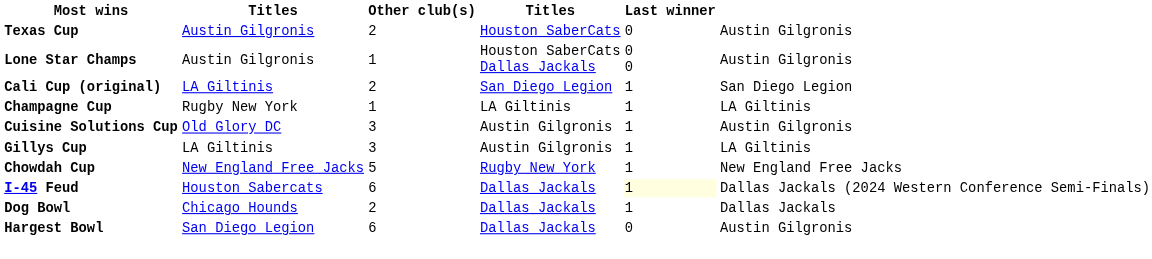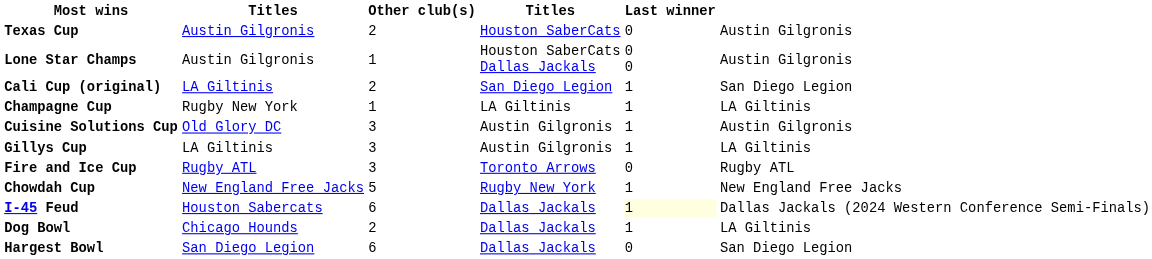+ row: (70, 168)
(778, 208) Dallas Jackals -> (766, 228) LA Giltinis
(786, 228) Austin Gilgronis -> (786, 249) San Diego Legion
